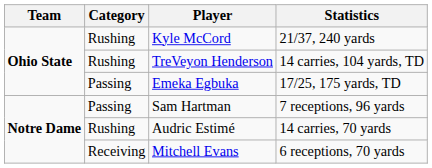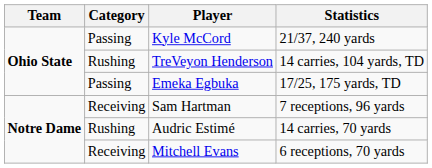(111, 38) Rushing -> (110, 38) Passing
(110, 106) Passing -> (117, 106) Receiving
